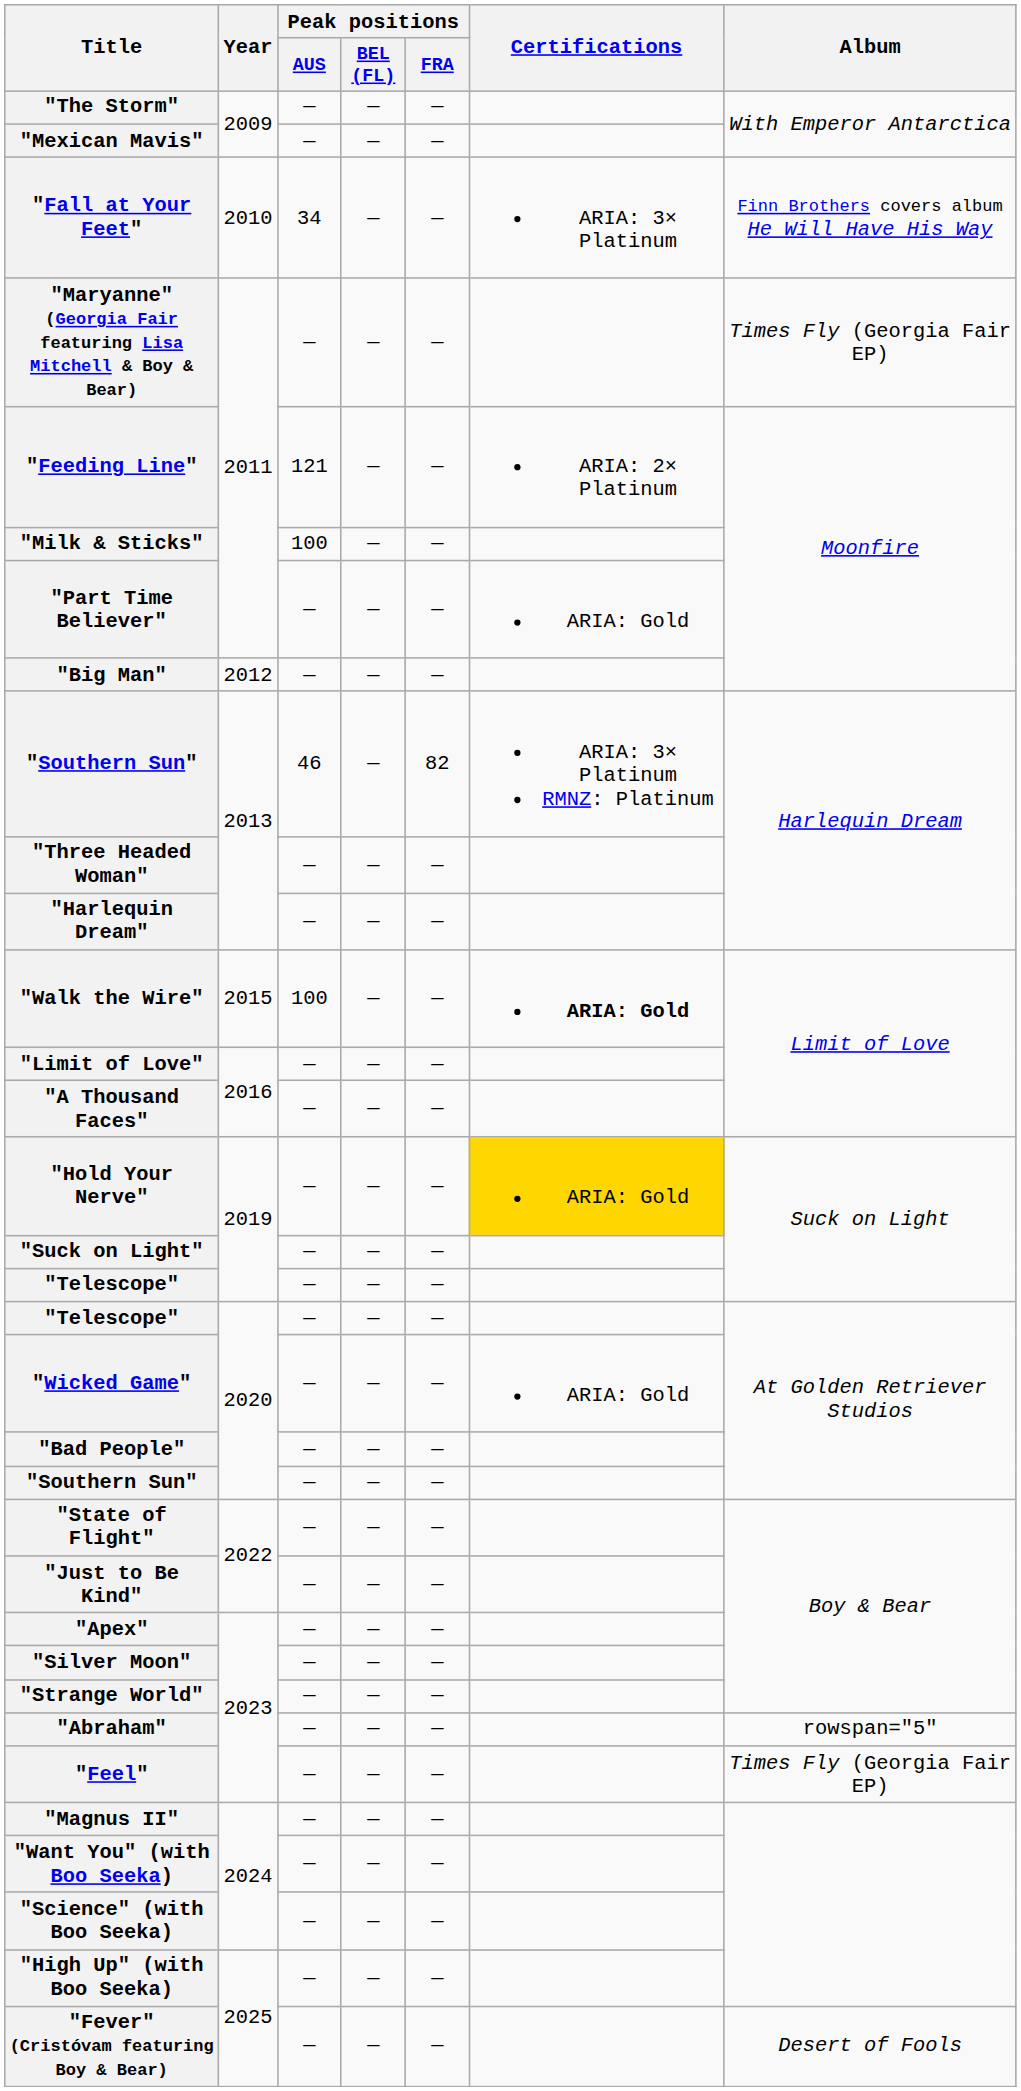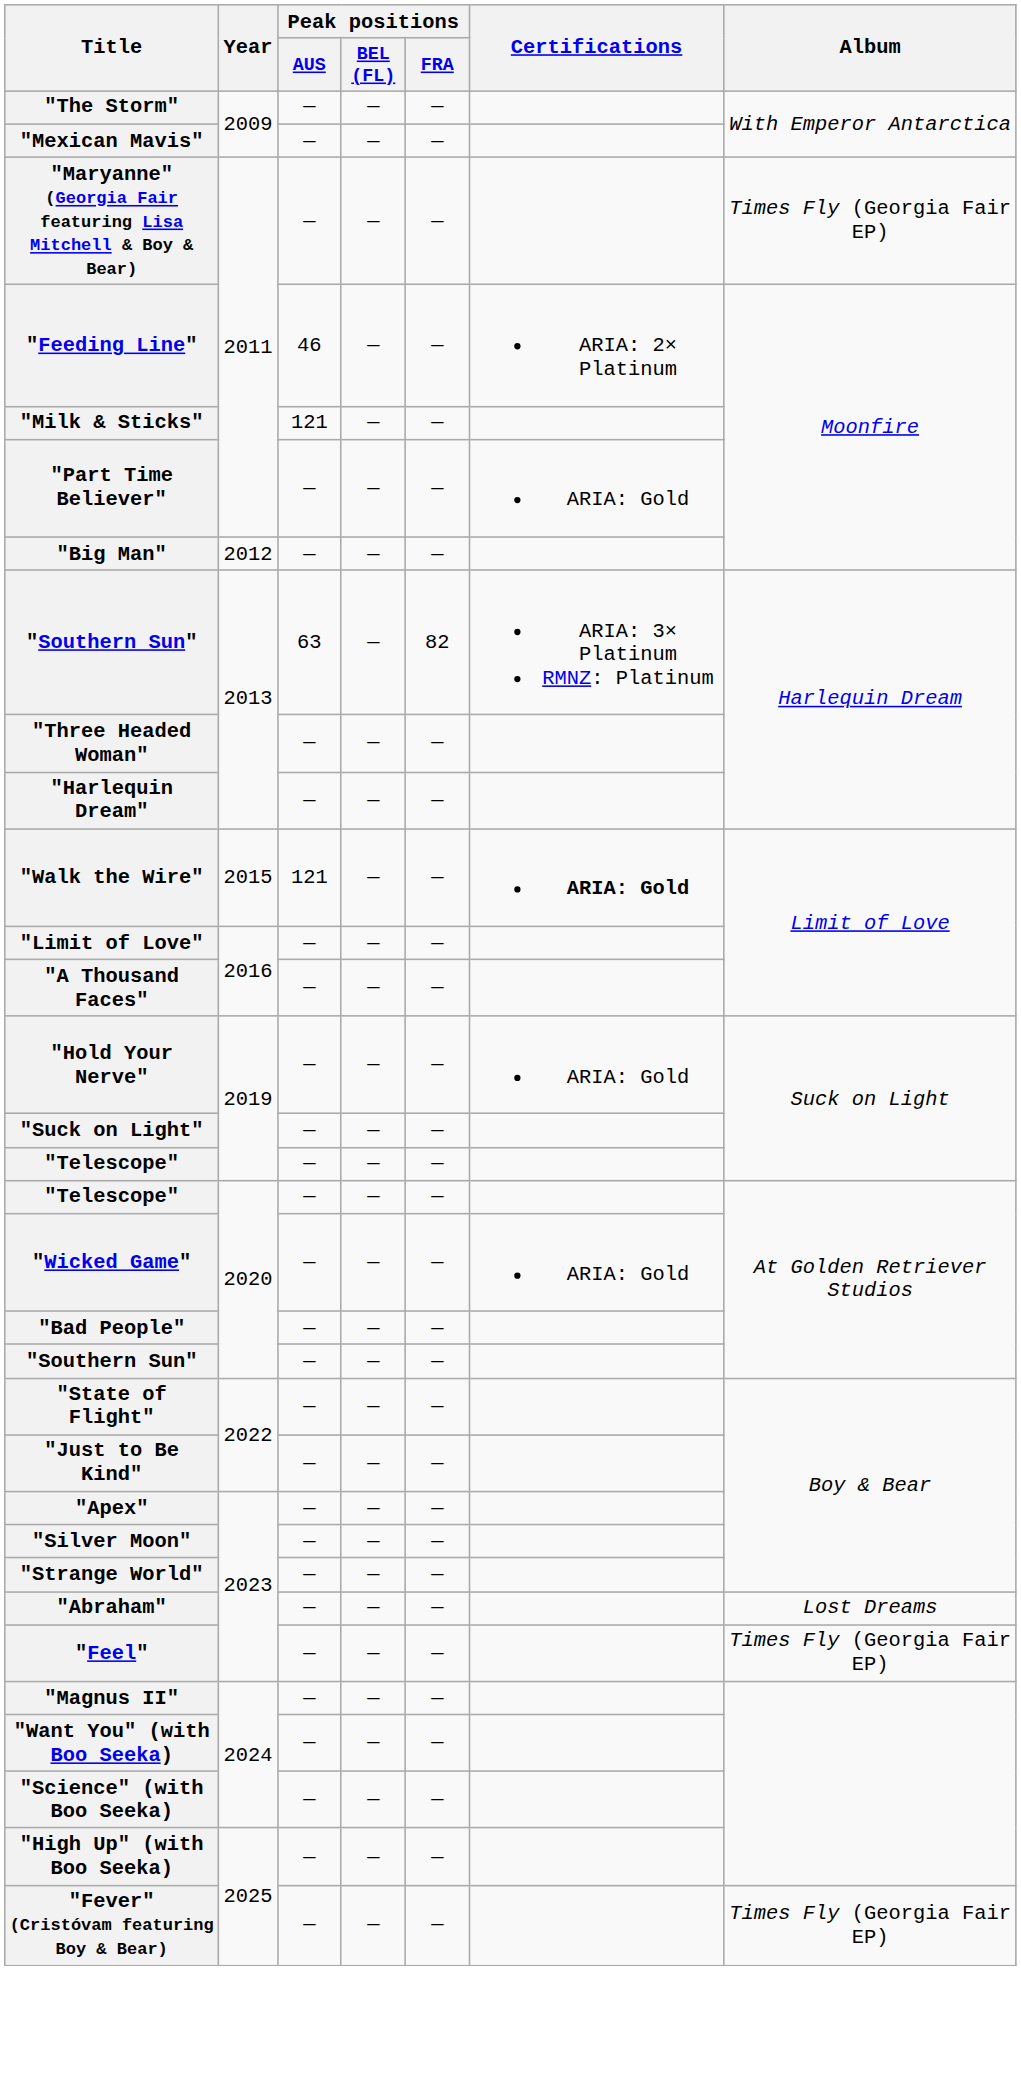- row: (112, 218)
(309, 467) 121 -> (309, 345) 46
(309, 544) 100 -> (309, 423) 121
(309, 764) 46 -> (309, 643) 63
(309, 999) 100 -> (309, 877) 121
(597, 1198) gold background -> (597, 1077) no background
(870, 1729) rowspan="5" -> (870, 1608) Lost Dreams
(870, 2046) Desert of Fools -> (870, 1925) Times Fly (Georgia Fair EP)
